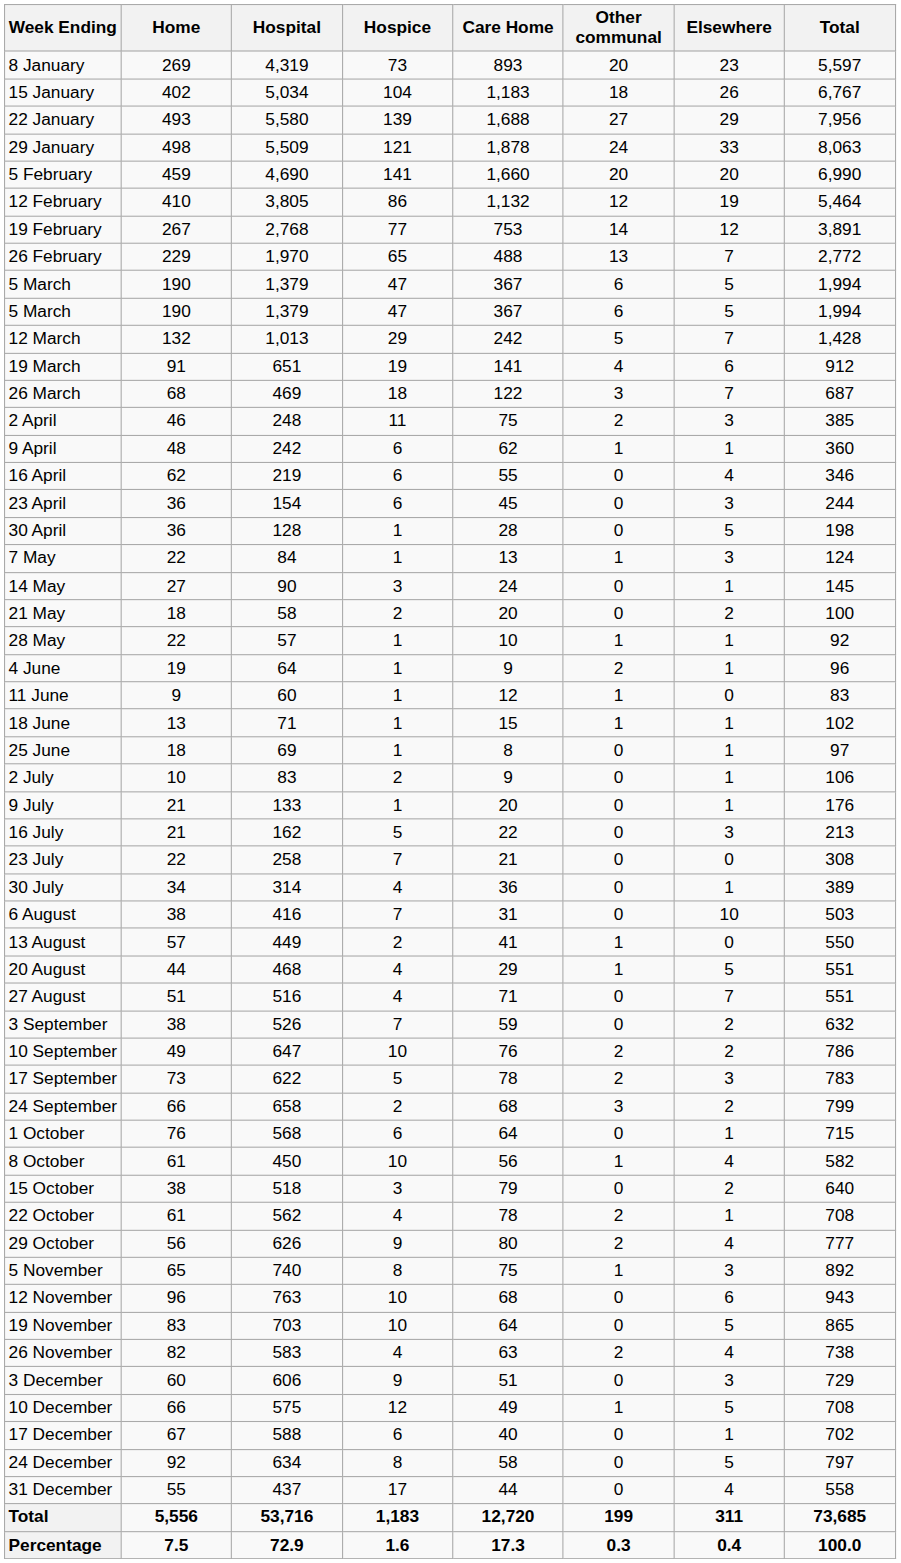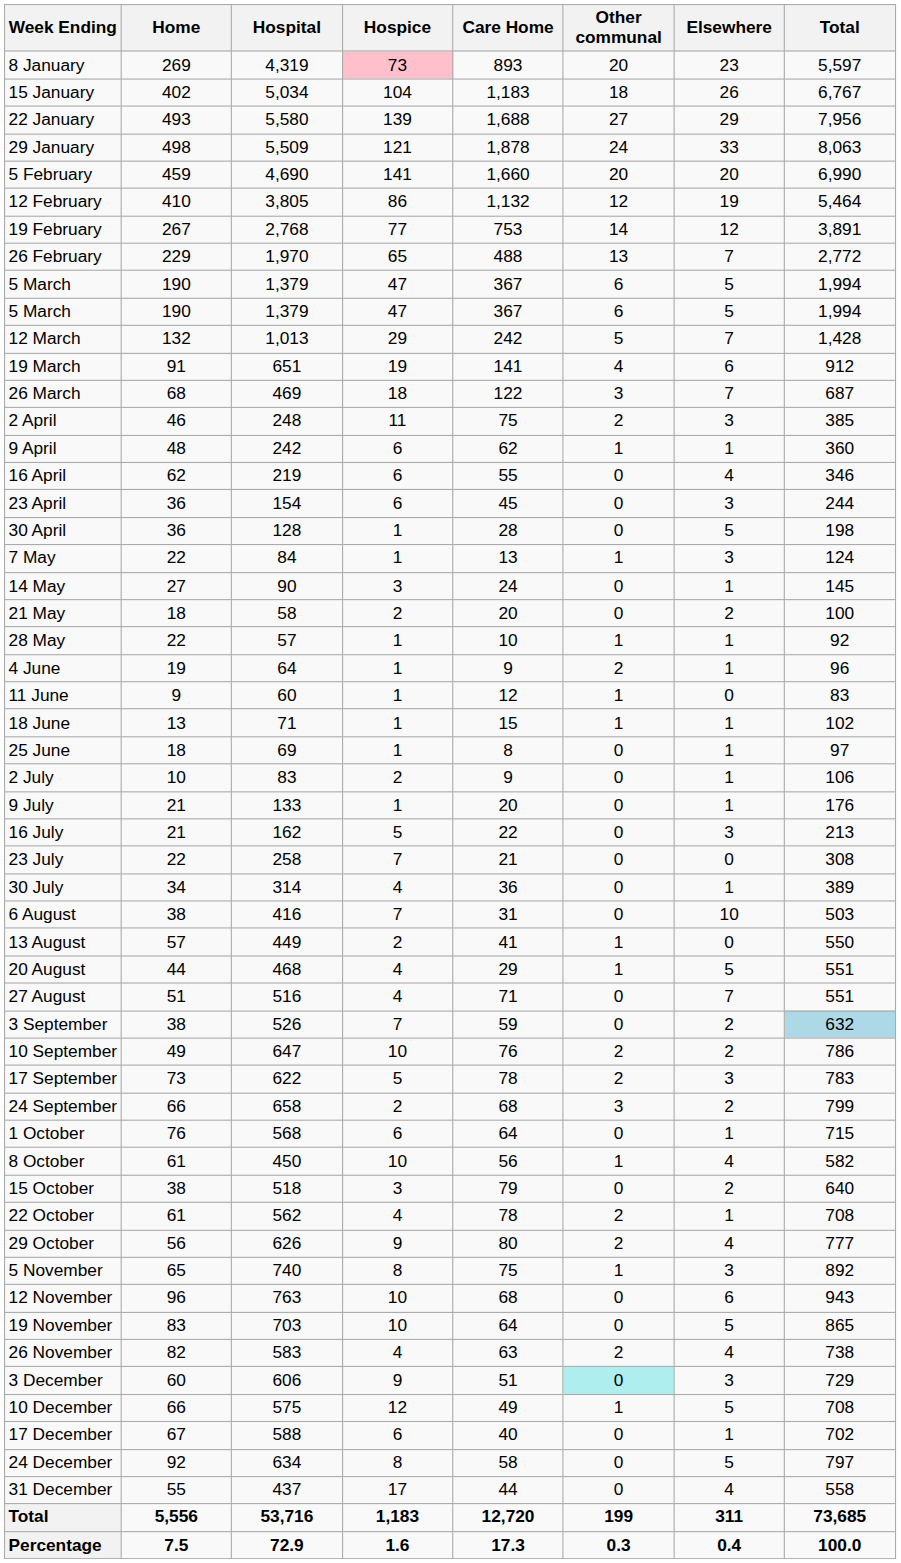(397, 65) no background -> (397, 65) pink background
(840, 1024) no background -> (840, 1024) lightblue background
(619, 1380) no background -> (619, 1380) paleturquoise background
